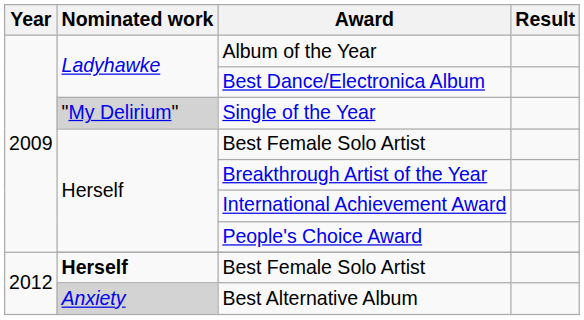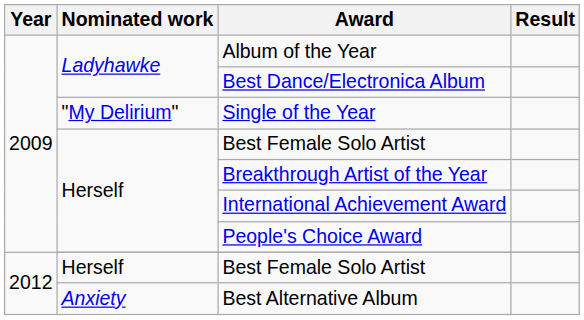(120, 112) lightgrey background -> (120, 112) no background
(95, 267) bold -> (92, 267) normal
(94, 298) lightgrey background -> (94, 298) no background
